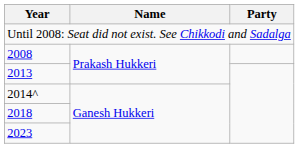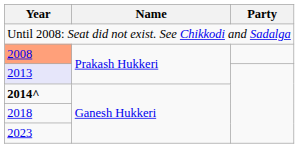(20, 53) no background -> (20, 53) lightsalmon background
(20, 73) no background -> (20, 73) lavender background
(23, 93) normal -> (23, 93) bold
